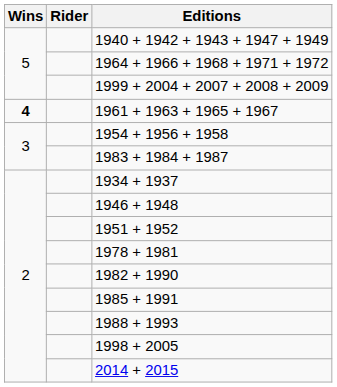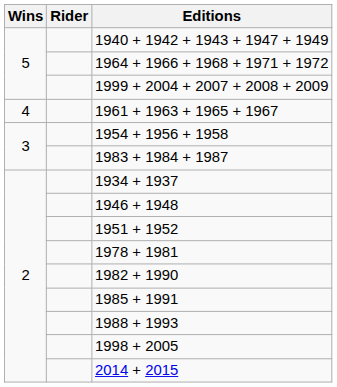(26, 110) bold -> (26, 110) normal
